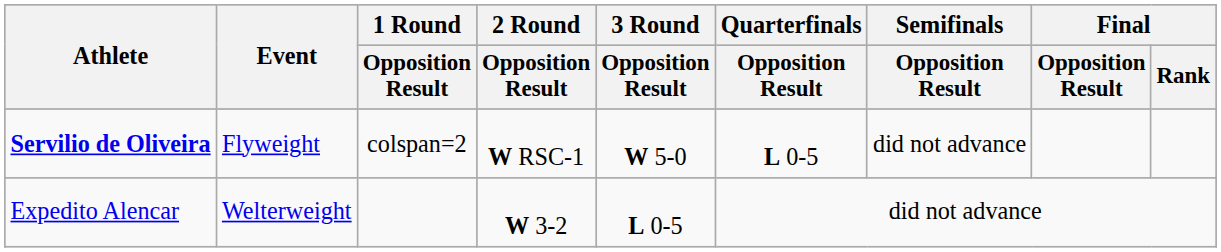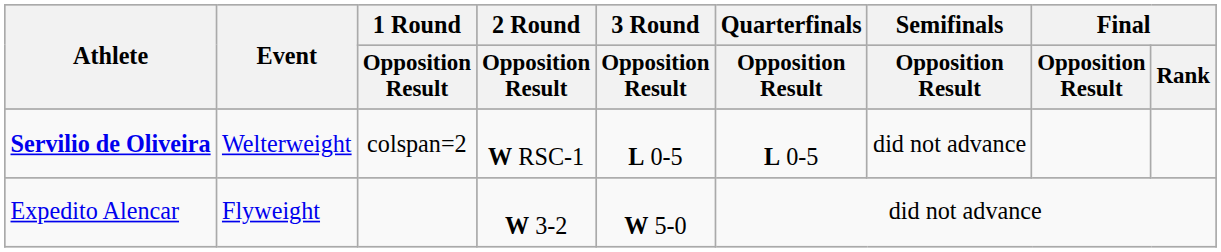(271, 143) Flyweight -> (287, 143) Welterweight
(655, 157) W 5-0 -> (655, 157) L 0-5
(287, 212) Welterweight -> (271, 212) Flyweight
(655, 226) L 0-5 -> (655, 226) W 5-0
